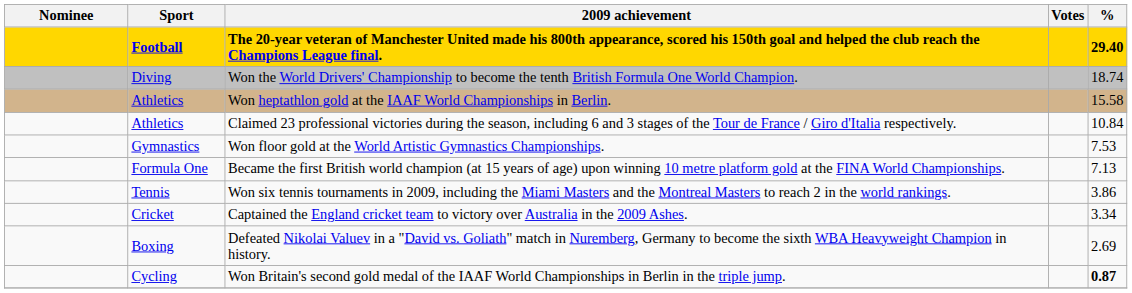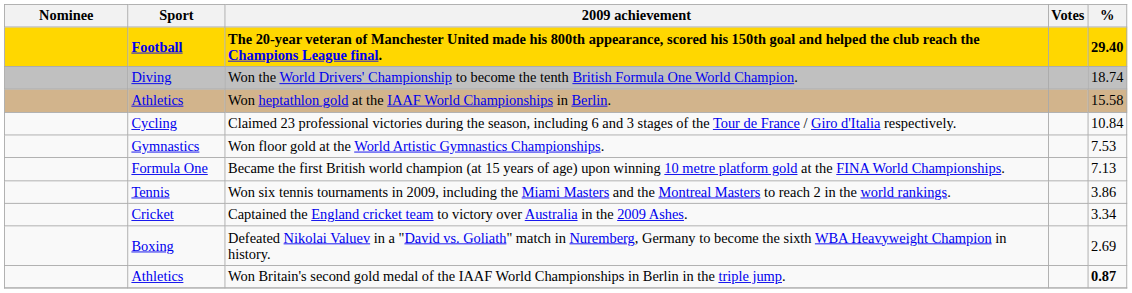(157, 123) Athletics -> (154, 123) Cycling
(154, 276) Cycling -> (157, 276) Athletics
